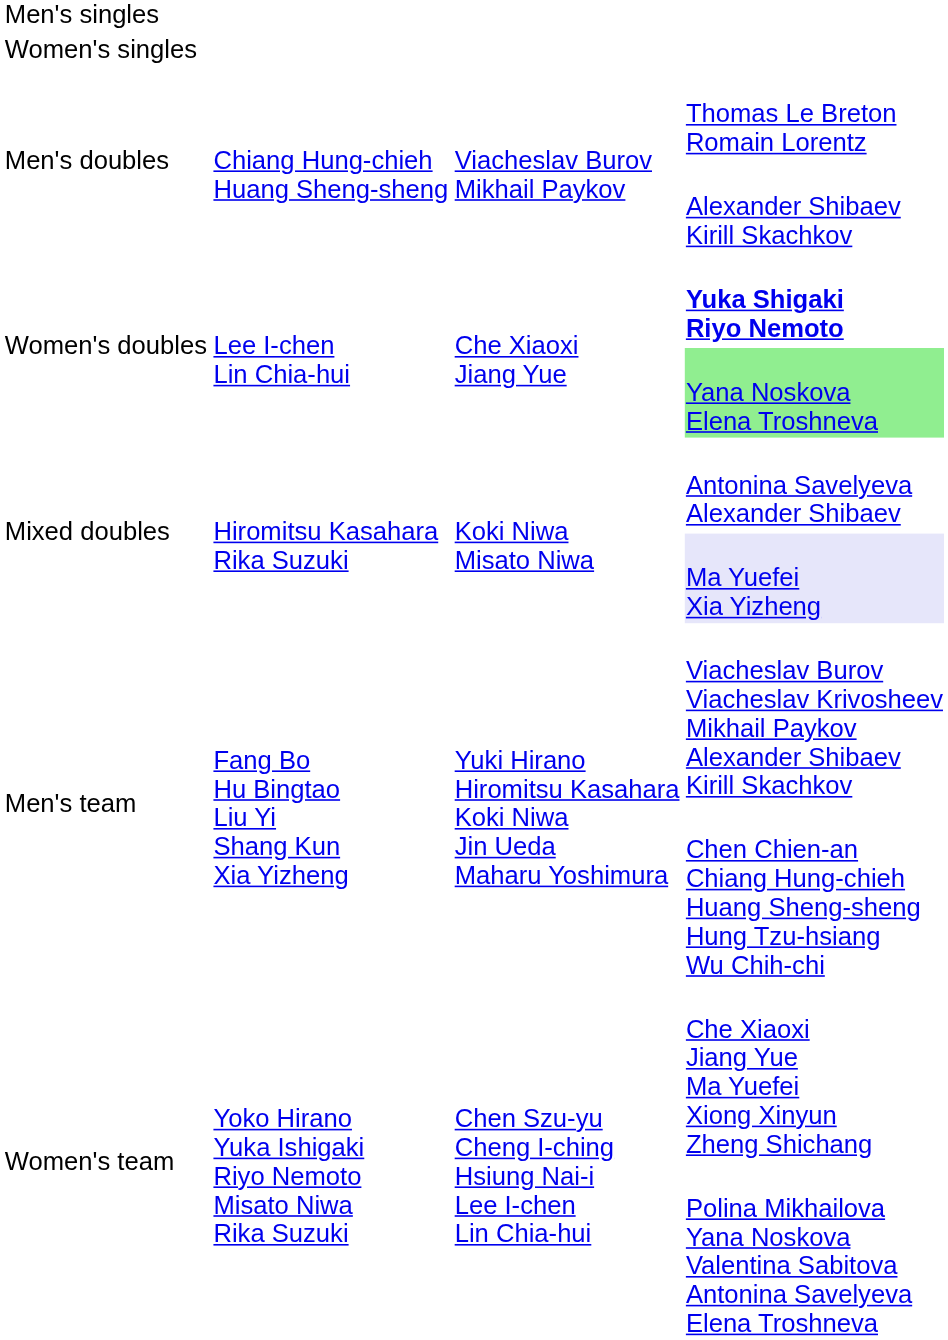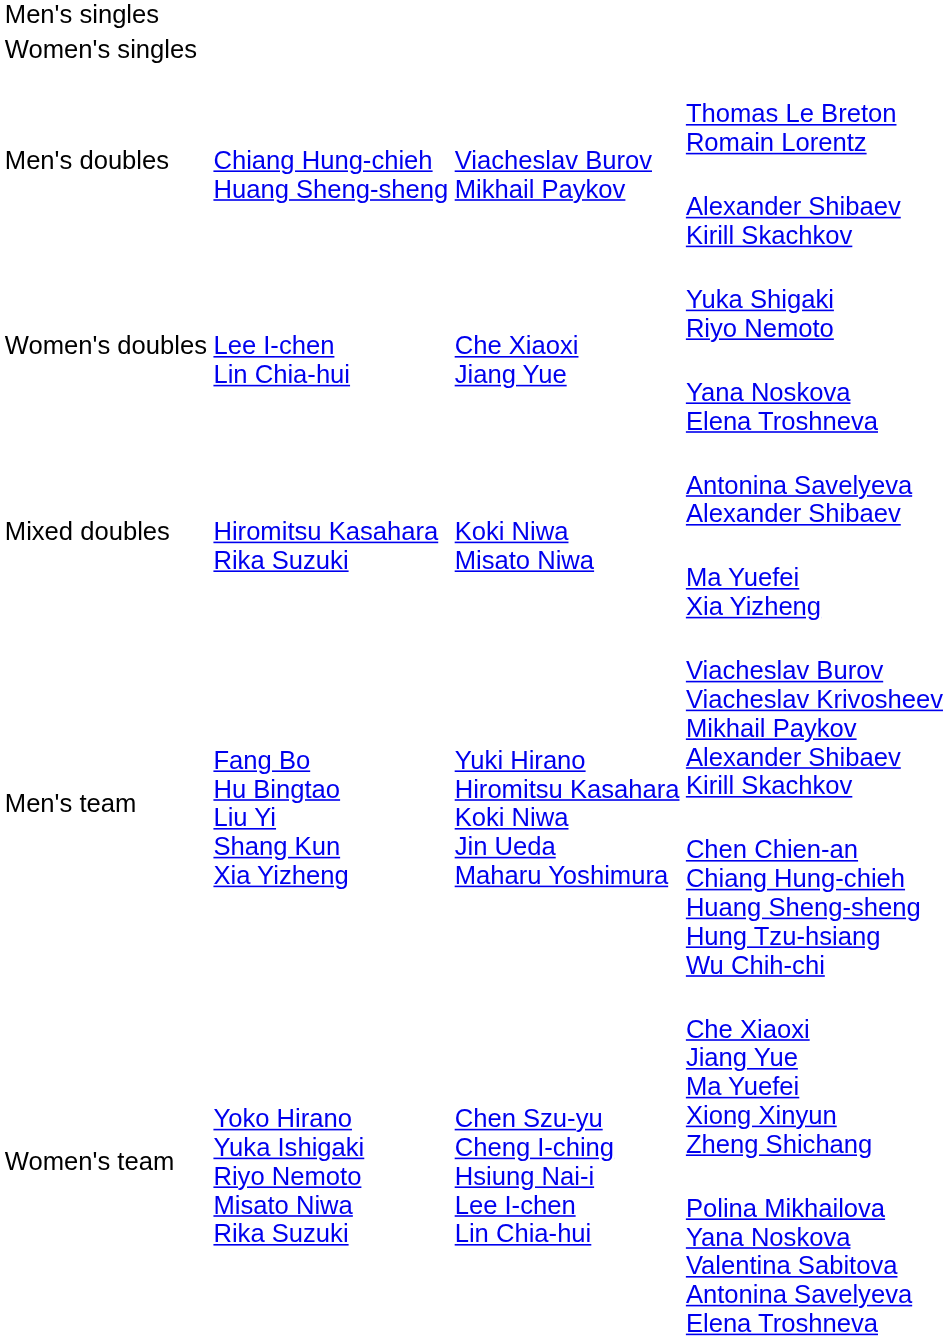(765, 314) bold -> (760, 314) normal
(782, 406) lightgreen background -> (782, 406) no background
(753, 592) lavender background -> (753, 592) no background
